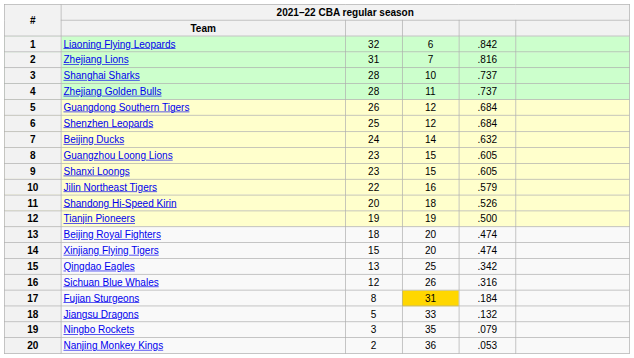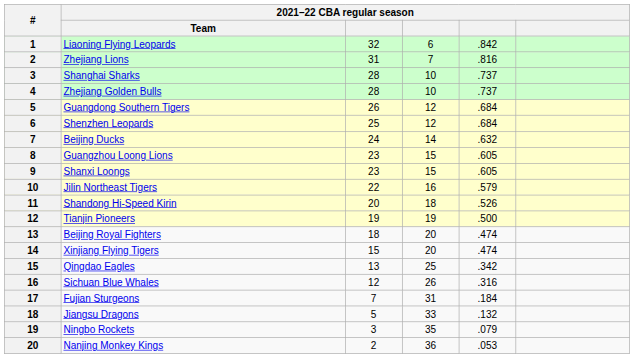(430, 92) 11 -> (430, 92) 10
(374, 298) 8 -> (374, 298) 7
(430, 298) gold background -> (430, 298) no background
